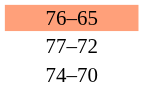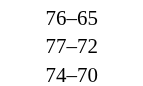(72, 17) lightsalmon background -> (72, 17) no background
